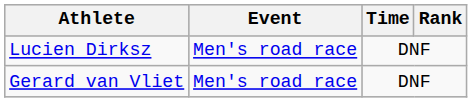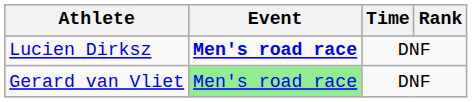(275, 50) normal -> (275, 50) bold
(275, 81) no background -> (275, 81) lightgreen background
